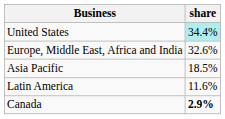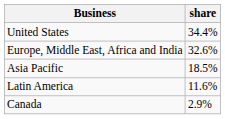(203, 31) paleturquoise background -> (203, 31) no background
(201, 104) bold -> (200, 104) normal
